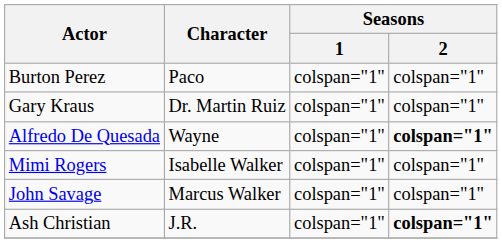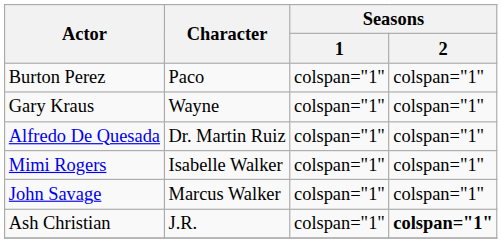(227, 106) Dr. Martin Ruiz -> (194, 106) Wayne
(194, 135) Wayne -> (227, 135) Dr. Martin Ruiz
(443, 135) bold -> (439, 135) normal
